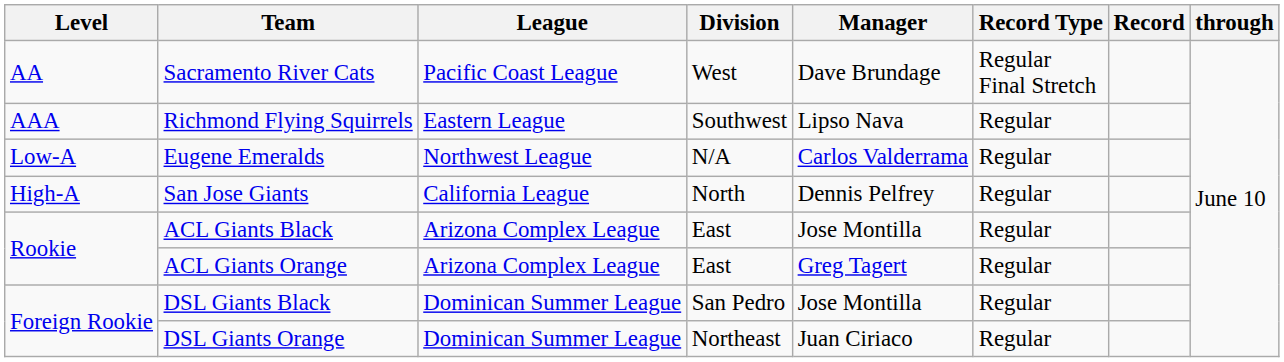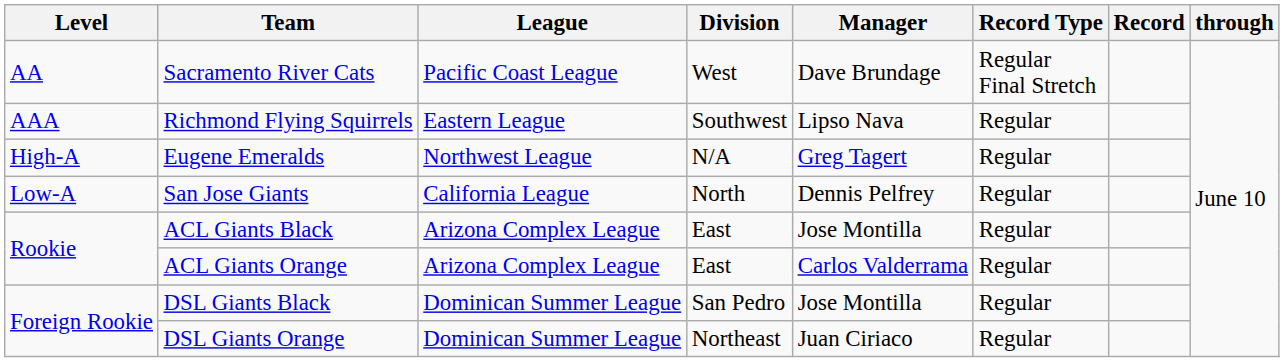(43, 157) Low-A -> (45, 157) High-A
(883, 157) Carlos Valderrama -> (852, 157) Greg Tagert
(45, 193) High-A -> (43, 193) Low-A
(852, 266) Greg Tagert -> (883, 266) Carlos Valderrama
